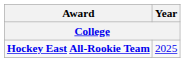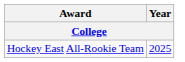(78, 48) bold -> (75, 48) normal
